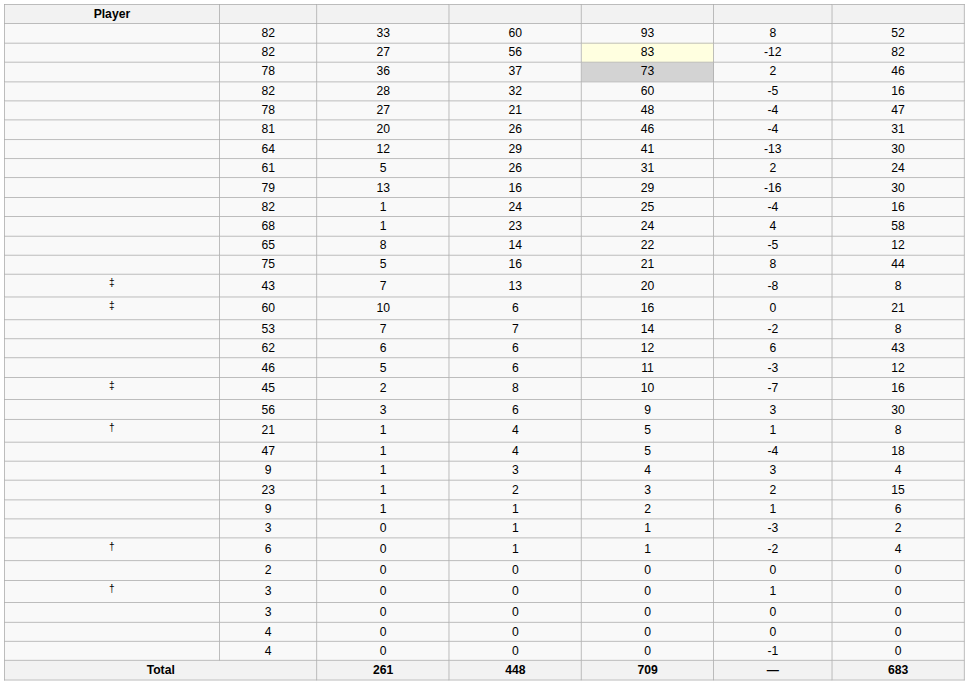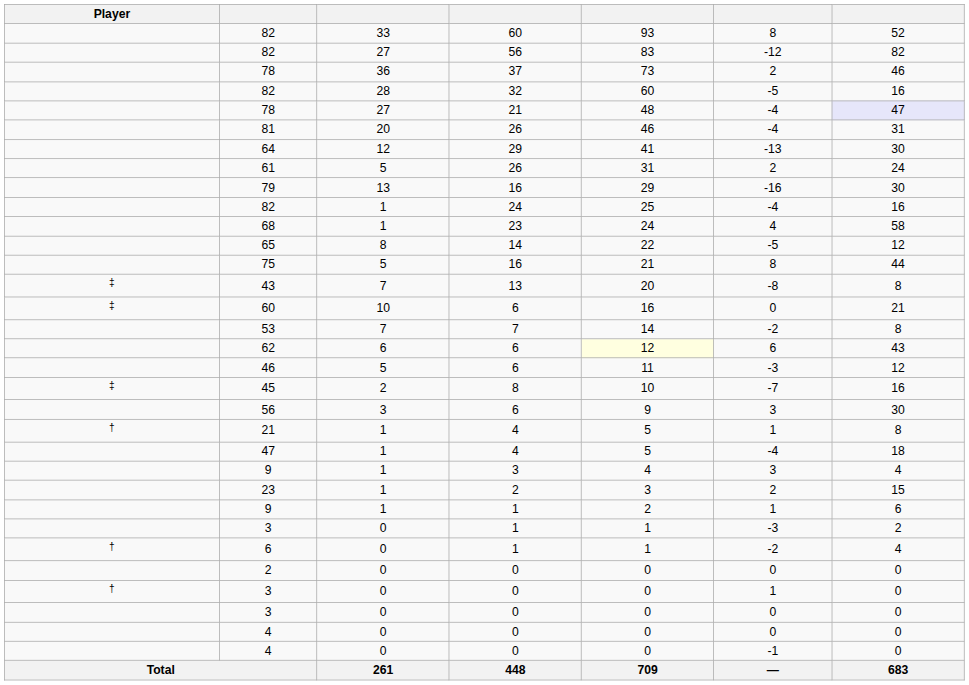(648, 52) lightyellow background -> (648, 52) no background
(648, 71) lightgrey background -> (648, 71) no background
(898, 110) no background -> (898, 110) lavender background
(648, 348) no background -> (648, 348) lightyellow background
